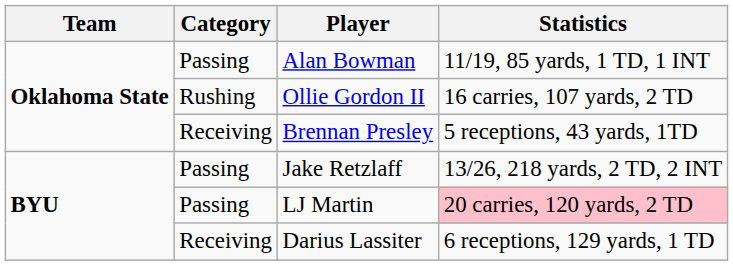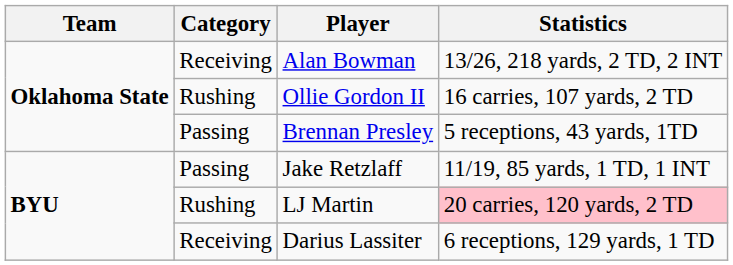(214, 59) Passing -> (226, 59) Receiving
(577, 59) 11/19, 85 yards, 1 TD, 1 INT -> (583, 59) 13/26, 218 yards, 2 TD, 2 INT
(226, 132) Receiving -> (214, 132) Passing
(583, 168) 13/26, 218 yards, 2 TD, 2 INT -> (577, 168) 11/19, 85 yards, 1 TD, 1 INT
(214, 204) Passing -> (217, 204) Rushing
